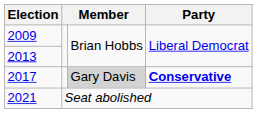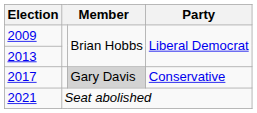(190, 77) bold -> (187, 77) normal
